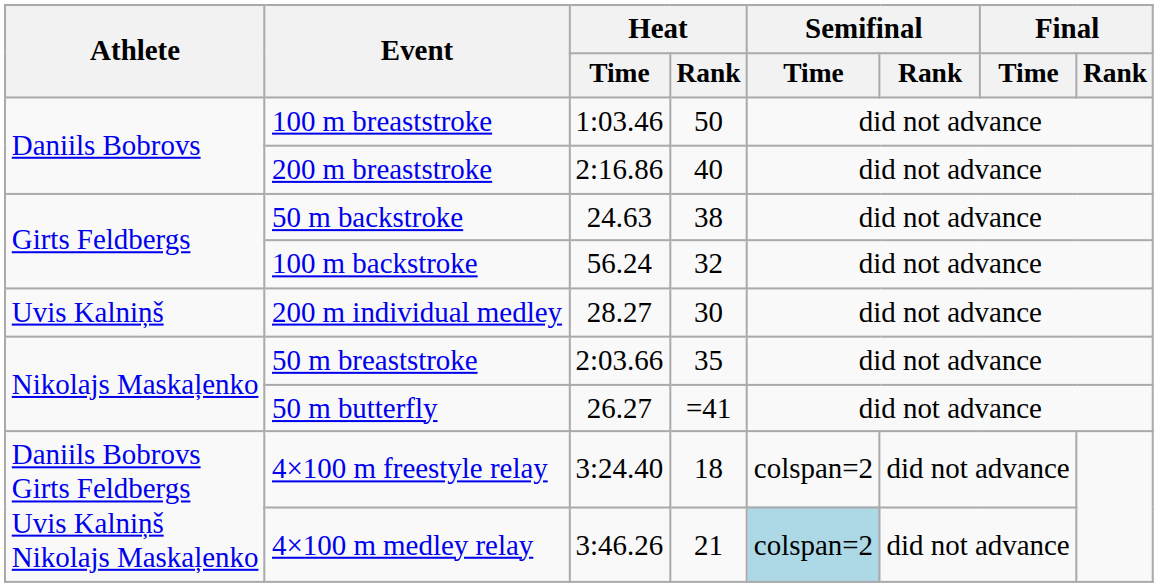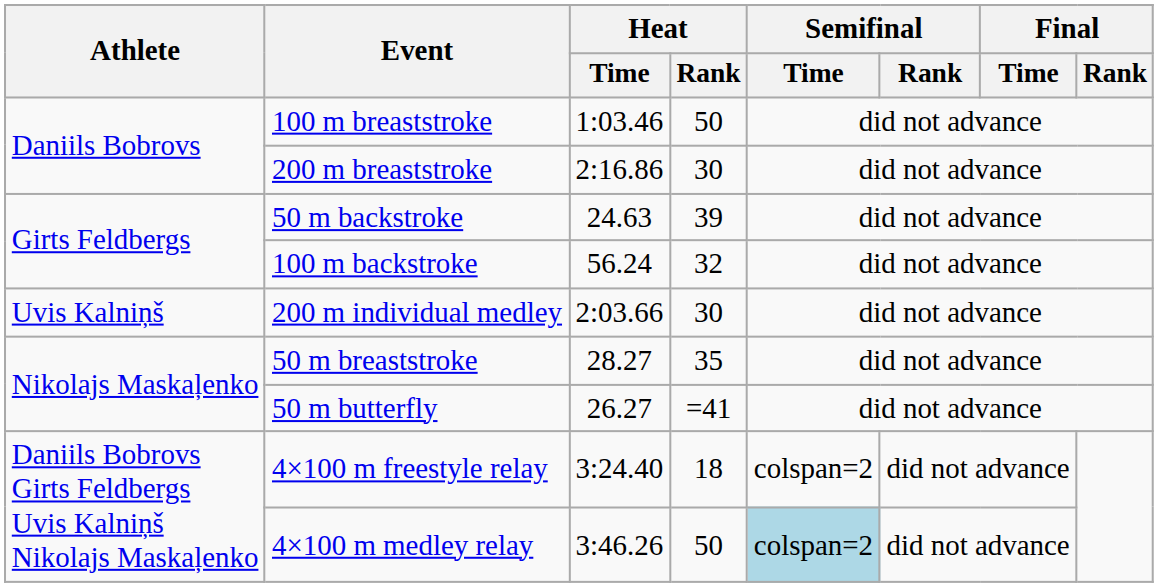(709, 169) 40 -> (709, 169) 30
(709, 217) 38 -> (709, 217) 39
(619, 312) 28.27 -> (619, 312) 2:03.66
(619, 360) 2:03.66 -> (619, 360) 28.27
(709, 544) 21 -> (709, 544) 50
